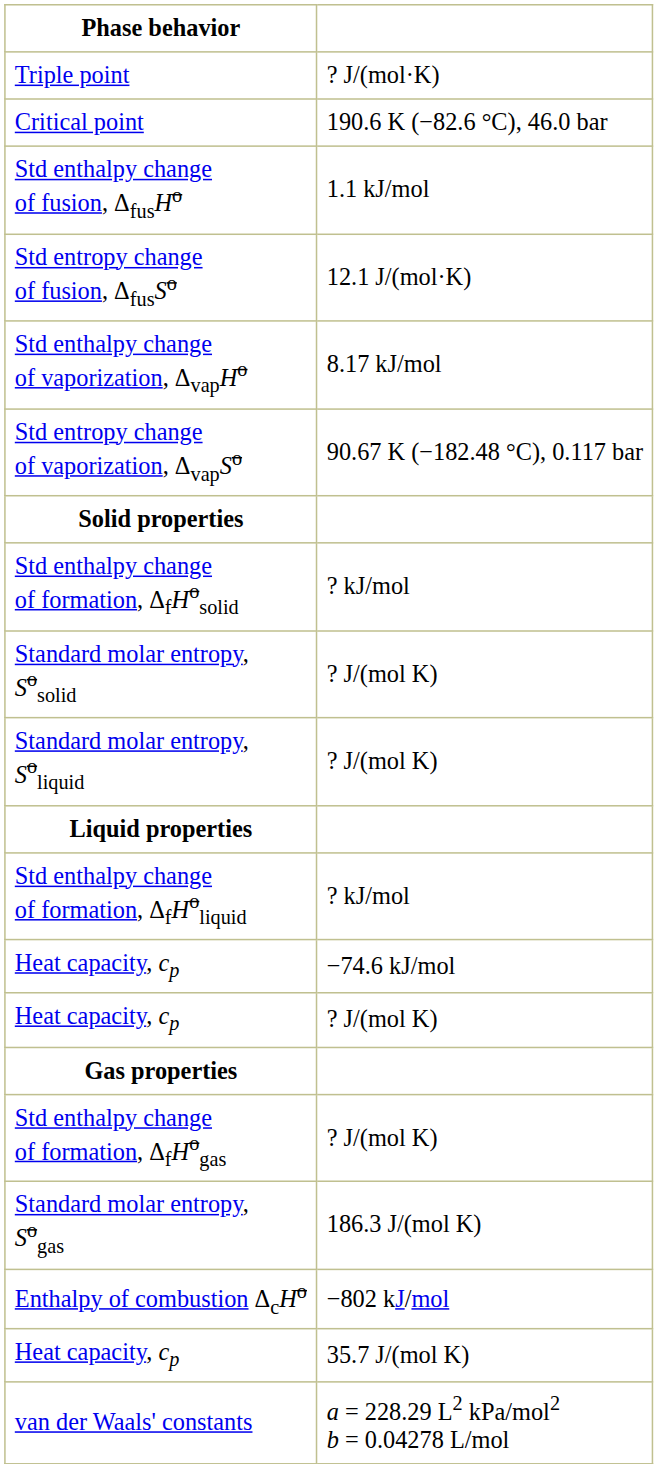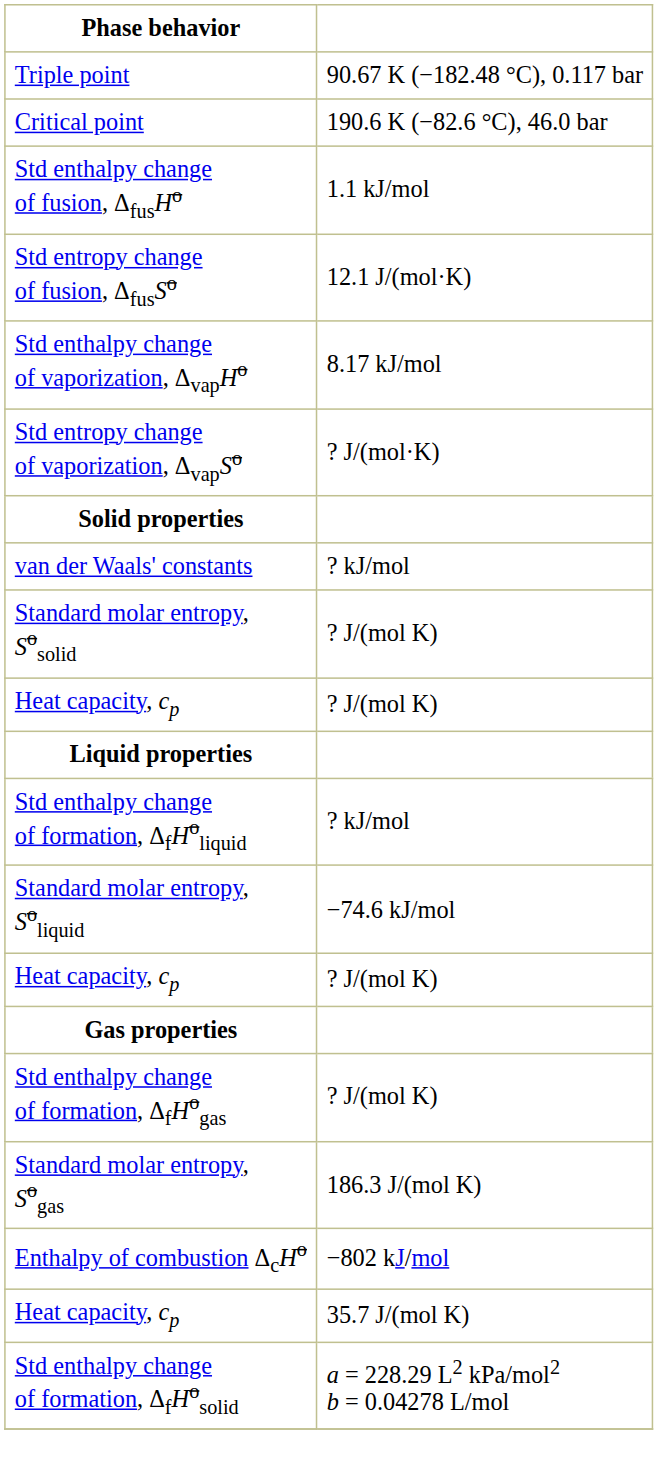(383, 75) ? J/(mol·K) -> (485, 75) 90.67 K (−182.48 °C), 0.117 bar
(485, 451) 90.67 K (−182.48 °C), 0.117 bar -> (383, 451) ? J/(mol·K)
(127, 586) Std enthalpy change of formation, ΔfHosolid -> (134, 566) van der Waals' constants
(132, 761) Standard molar entropy, Soliquid -> (97, 703) Heat capacity, cp
(97, 966) Heat capacity, cp -> (132, 908) Standard molar entropy, Soliquid
(134, 1422) van der Waals' constants -> (127, 1385) Std enthalpy change of formation, ΔfHosolid
